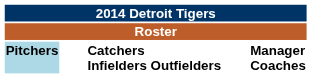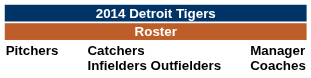(32, 50) lightblue background -> (32, 50) no background
